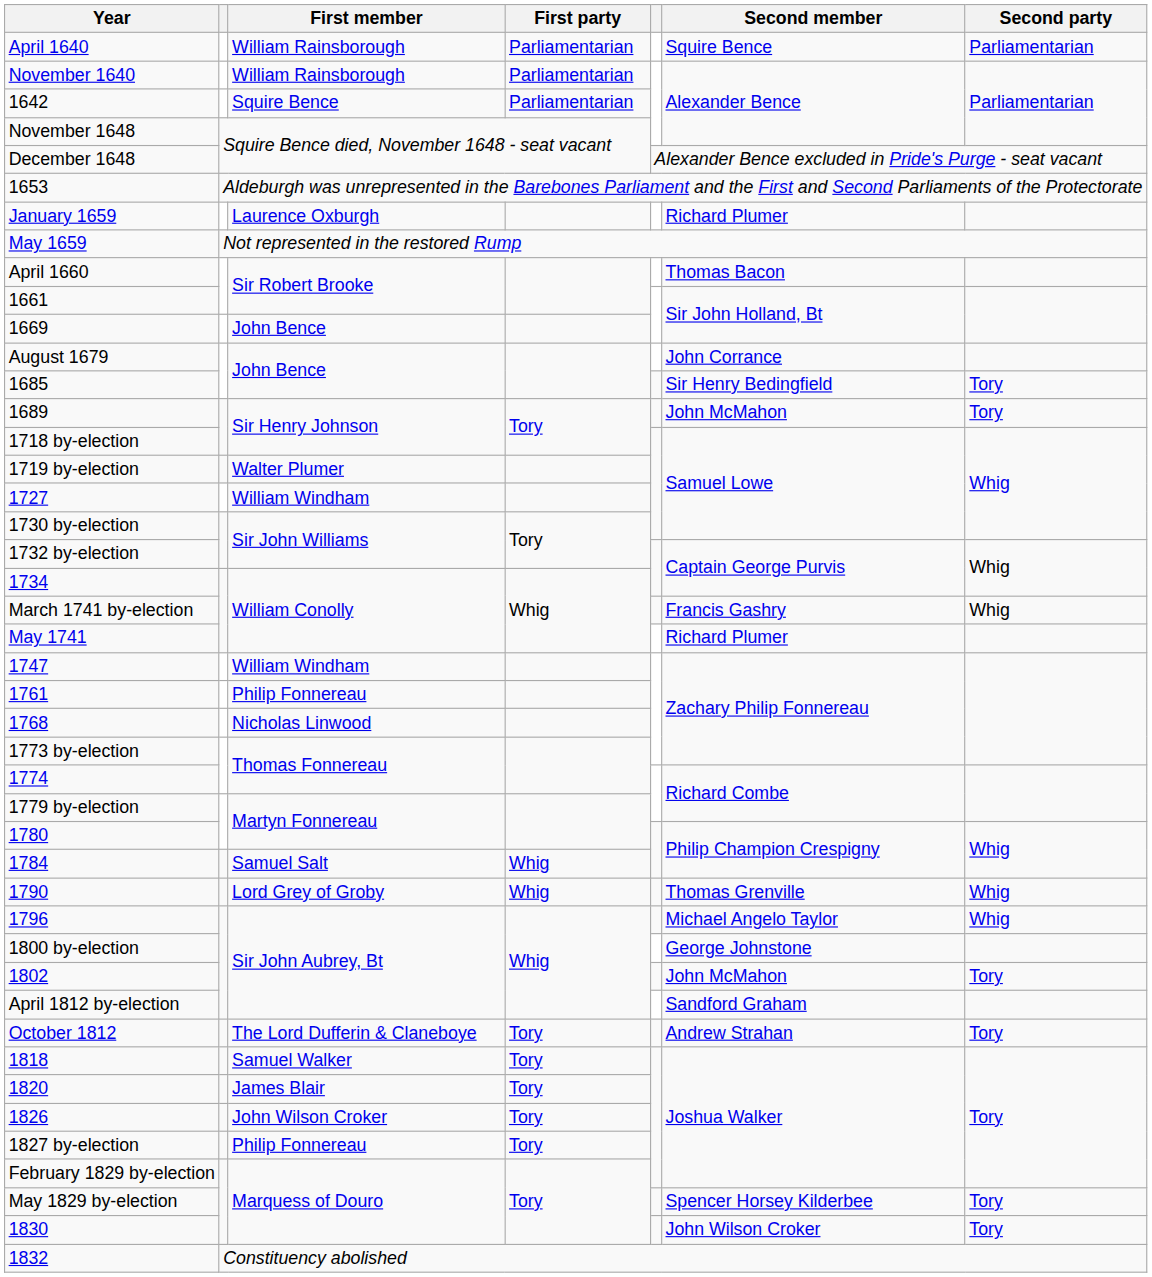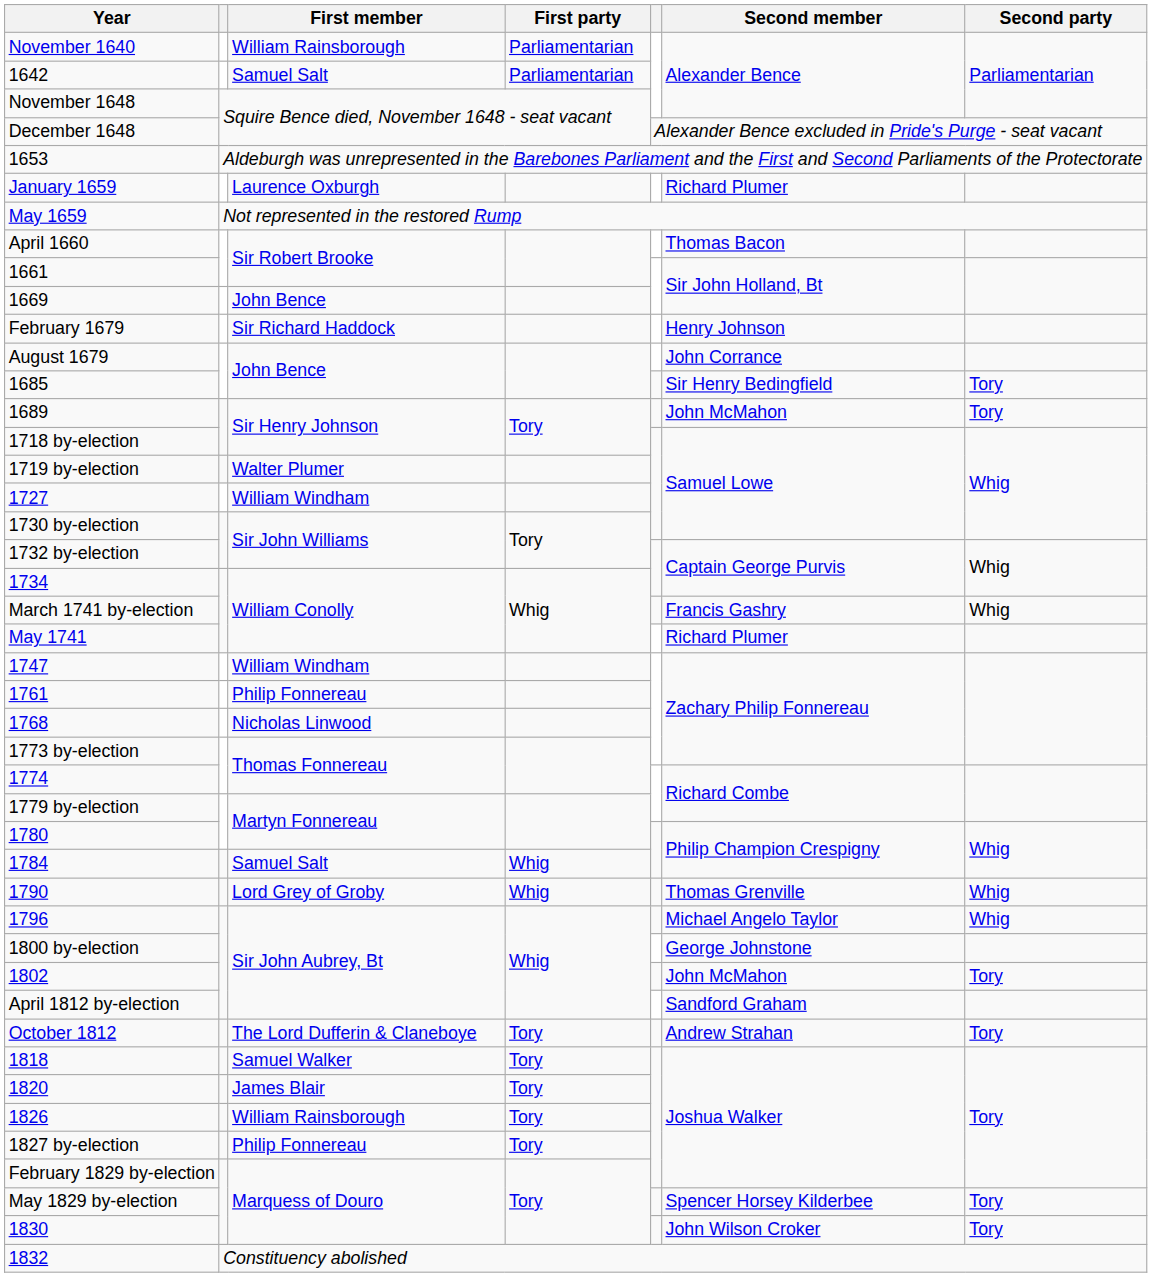- row: (49, 46)
(285, 103) Squire Bence -> (280, 74) Samuel Salt
+ row: (66, 328)
(310, 1117) John Wilson Croker -> (318, 1117) William Rainsborough
